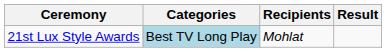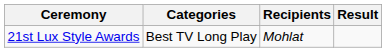(201, 36) lightblue background -> (201, 36) no background
